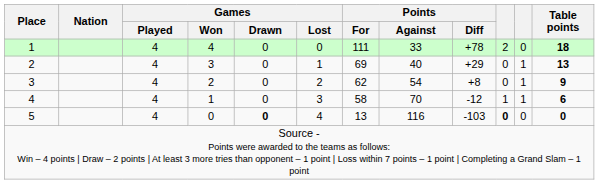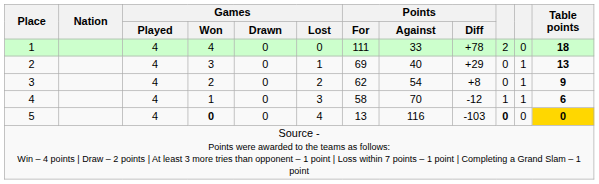(211, 116) normal -> (211, 116) bold
(265, 116) bold -> (265, 116) normal
(563, 116) no background -> (563, 116) gold background
